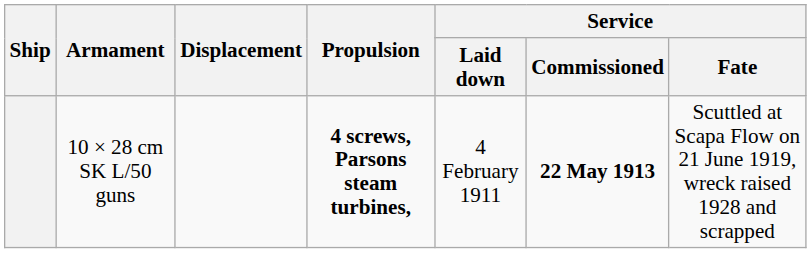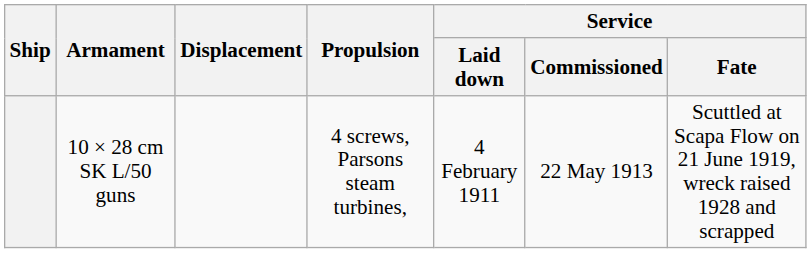(371, 171) bold -> (370, 171) normal
(598, 171) bold -> (597, 171) normal
